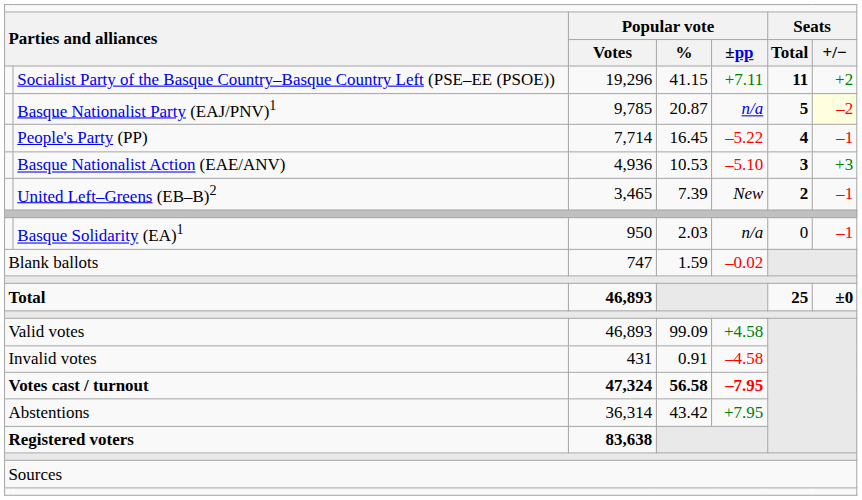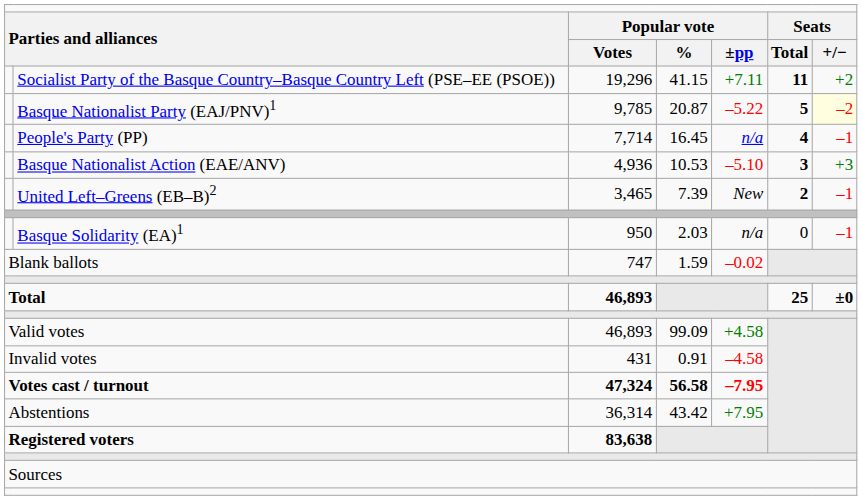(752, 108) n/a -> (744, 108) –5.22
(744, 137) –5.22 -> (752, 137) n/a
